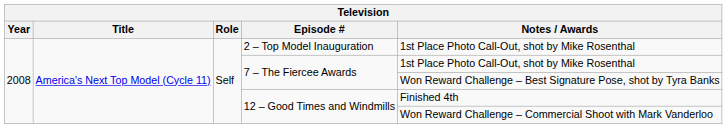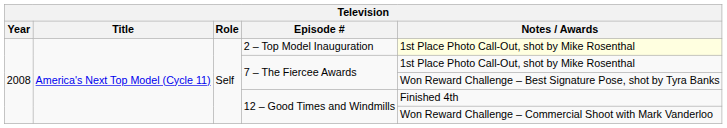(517, 47) no background -> (517, 47) lightyellow background
